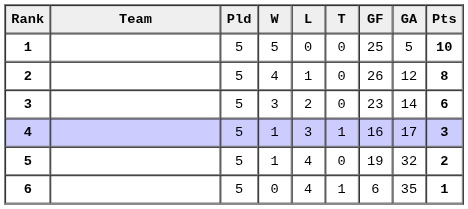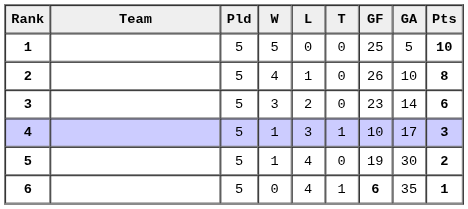(409, 76) 12 -> (409, 76) 10
(375, 133) 16 -> (375, 133) 10
(409, 161) 32 -> (409, 161) 30
(375, 189) normal -> (375, 189) bold
